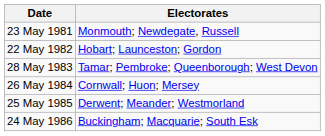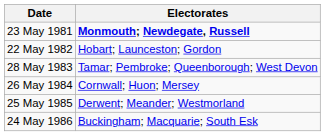(158, 31) normal -> (164, 31) bold
